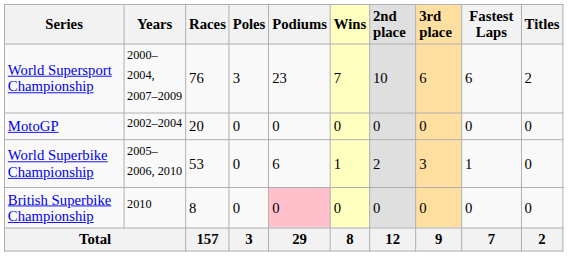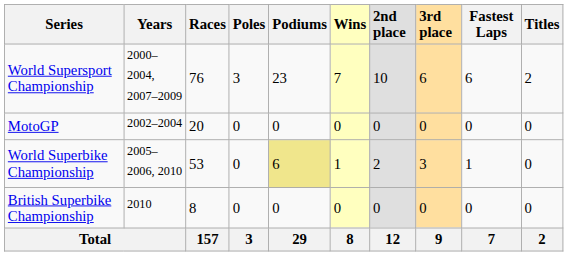(276, 164) no background -> (276, 164) khaki background
(276, 207) pink background -> (276, 207) no background
